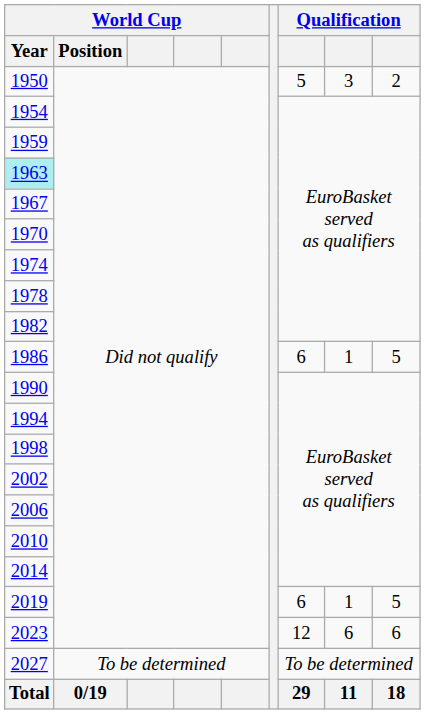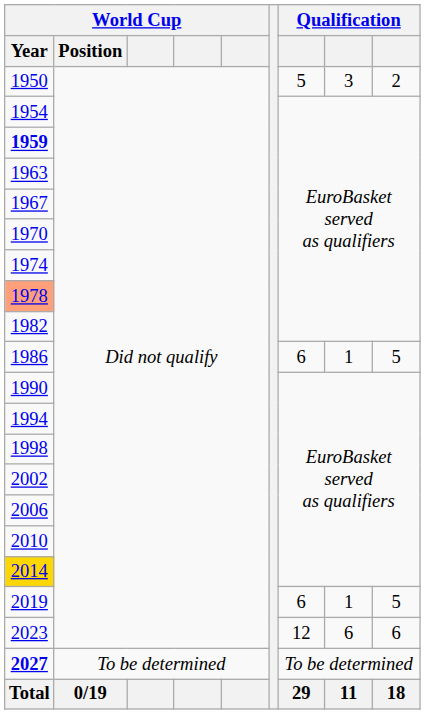(29, 142) normal -> (29, 142) bold
(29, 173) paleturquoise background -> (29, 173) no background
(29, 295) no background -> (29, 295) lightsalmon background
(29, 571) no background -> (29, 571) gold background
(29, 663) normal -> (29, 663) bold
